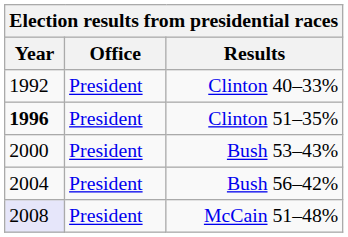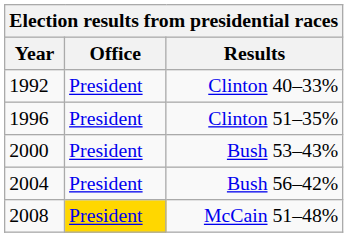(29, 118) bold -> (29, 118) normal
(29, 216) lavender background -> (29, 216) no background
(106, 216) no background -> (106, 216) gold background
